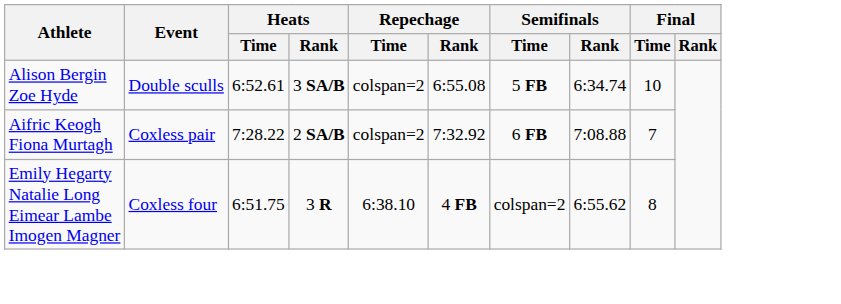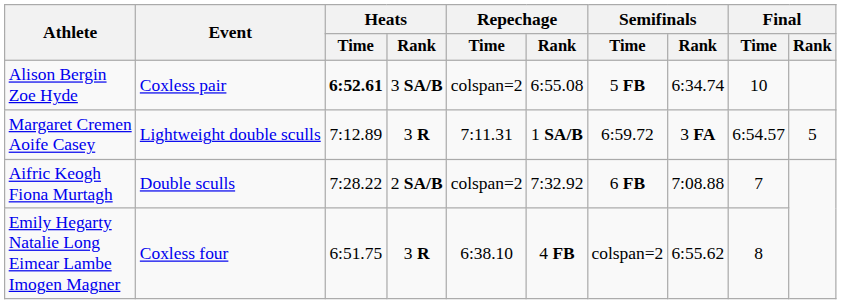(176, 85) Double sculls -> (183, 85) Coxless pair
(258, 85) normal -> (356, 85) bold
+ row: (70, 134)
(172, 134) Coxless pair -> (187, 184) Double sculls
